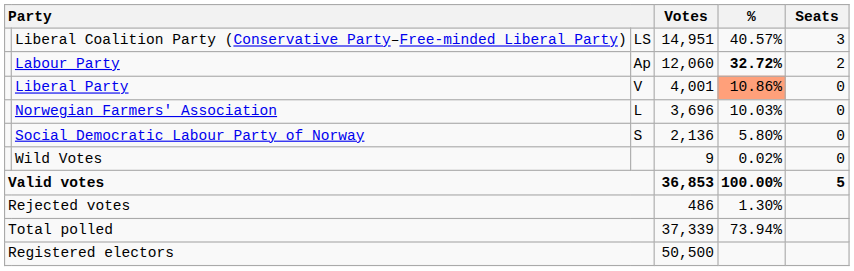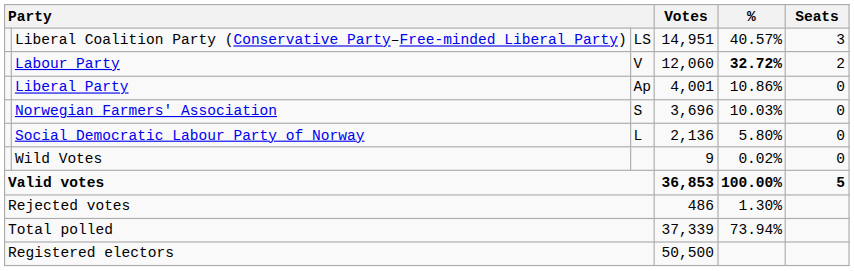(642, 64) Ap -> (638, 64) V
(638, 88) V -> (642, 88) Ap
(756, 88) lightsalmon background -> (756, 88) no background
(638, 111) L -> (638, 111) S
(638, 135) S -> (638, 135) L
